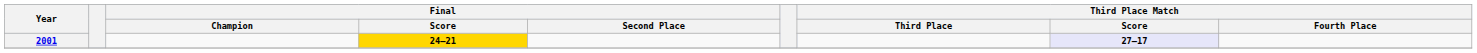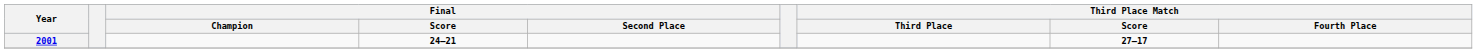(443, 40) gold background -> (443, 40) no background
(1134, 40) lavender background -> (1134, 40) no background
